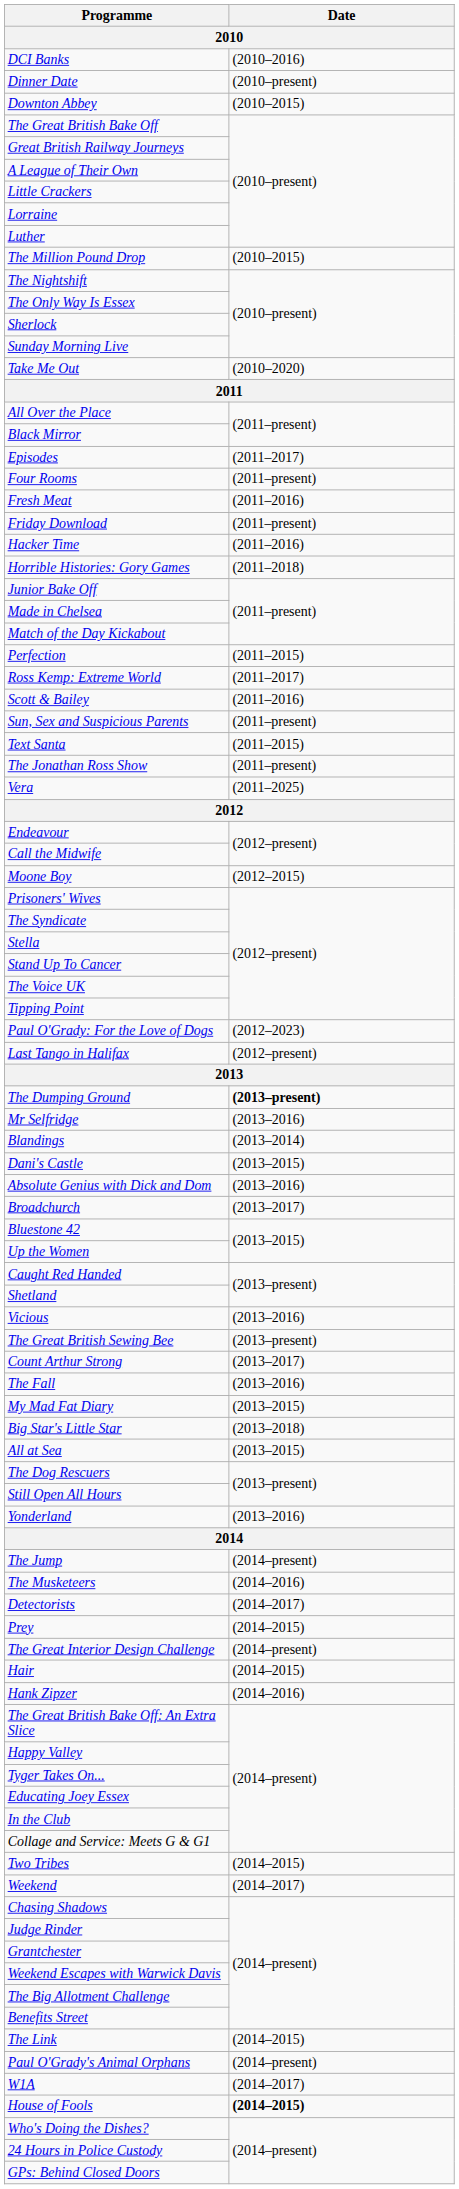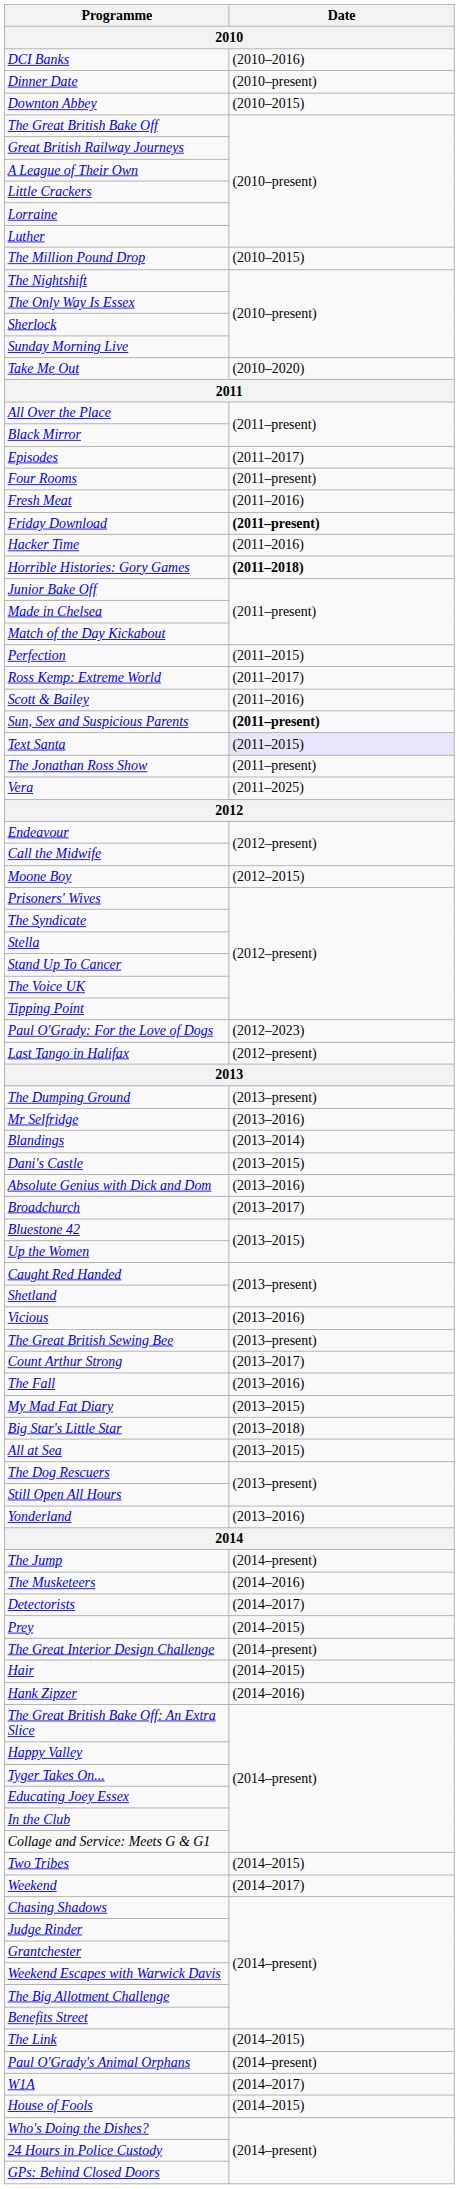(274, 523) normal -> (276, 523) bold
(268, 567) normal -> (268, 567) bold
(274, 721) normal -> (276, 721) bold
(268, 744) no background -> (268, 744) lavender background
(276, 1097) bold -> (275, 1097) normal
(268, 2106) bold -> (268, 2106) normal
